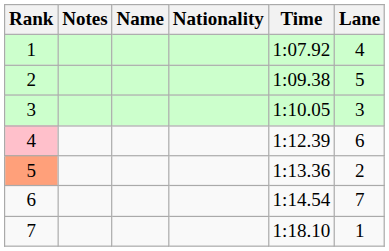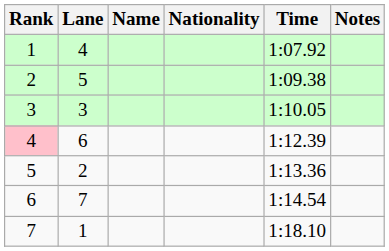columns swapped: (360, 19) <-> (85, 19)
(31, 170) lightsalmon background -> (31, 170) no background
